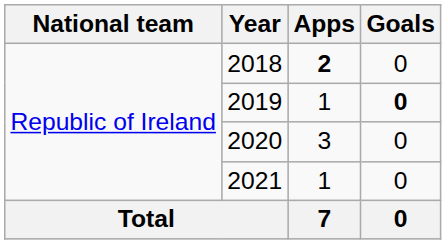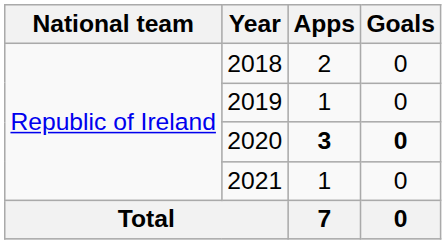(324, 63) bold -> (324, 63) normal
(401, 102) bold -> (401, 102) normal
(324, 141) normal -> (324, 141) bold
(401, 141) normal -> (401, 141) bold
